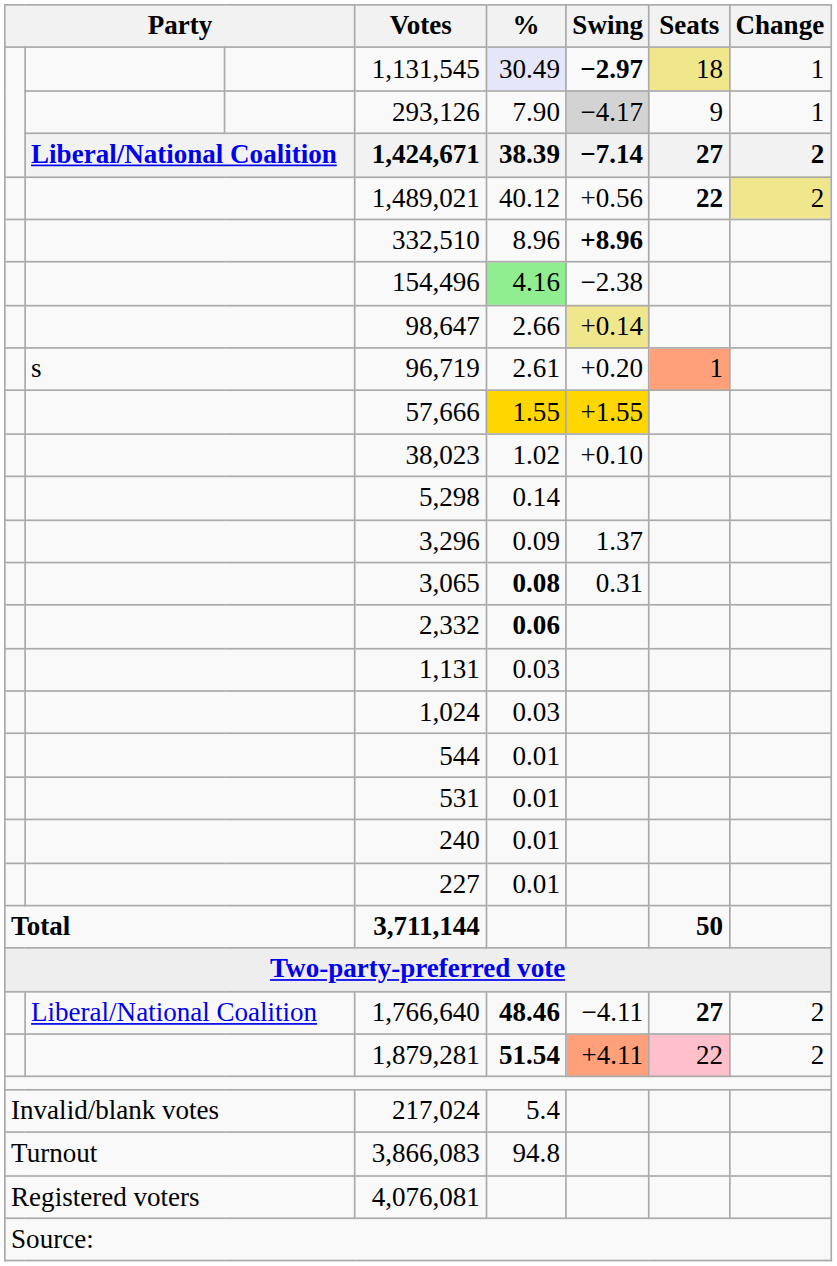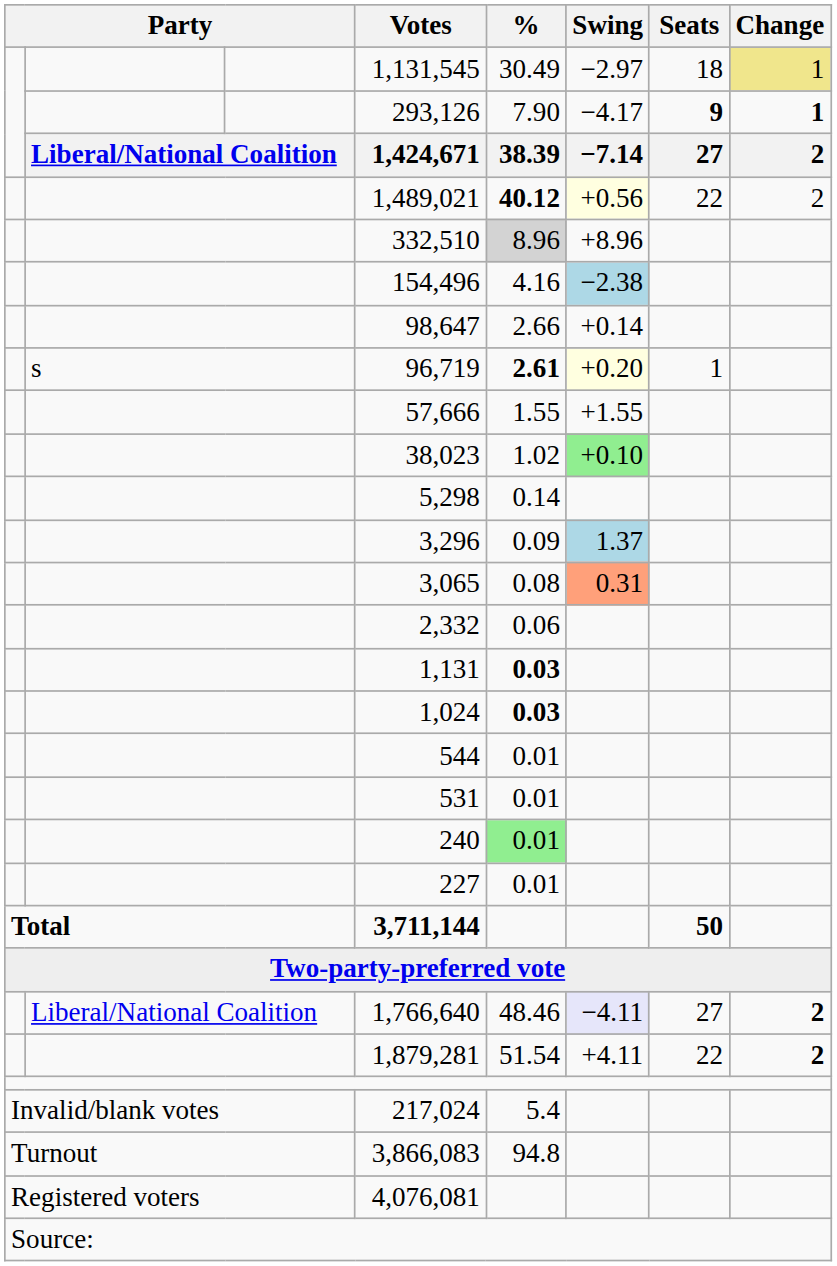(529, 68) lavender background -> (529, 68) no background
(612, 68) bold -> (612, 68) normal
(710, 68) khaki background -> (710, 68) no background
(817, 68) no background -> (817, 68) khaki background
(612, 111) lightgrey background -> (612, 111) no background
(716, 111) normal -> (716, 111) bold
(817, 111) normal -> (817, 111) bold
(529, 197) normal -> (529, 197) bold
(612, 197) no background -> (612, 197) lightyellow background
(710, 197) bold -> (710, 197) normal
(817, 197) khaki background -> (817, 197) no background
(536, 240) no background -> (536, 240) lightgrey background
(612, 240) bold -> (612, 240) normal
(536, 283) lightgreen background -> (536, 283) no background
(612, 283) no background -> (612, 283) lightblue background
(612, 326) khaki background -> (612, 326) no background
(536, 369) normal -> (536, 369) bold
(612, 369) no background -> (612, 369) lightyellow background
(716, 369) lightsalmon background -> (716, 369) no background
(536, 411) gold background -> (536, 411) no background
(612, 411) gold background -> (612, 411) no background
(612, 454) no background -> (612, 454) lightgreen background
(619, 540) no background -> (619, 540) lightblue background
(536, 583) bold -> (536, 583) normal
(619, 583) no background -> (619, 583) lightsalmon background
(536, 626) bold -> (536, 626) normal
(536, 669) normal -> (536, 669) bold
(536, 712) normal -> (536, 712) bold
(536, 840) no background -> (536, 840) lightgreen background
(529, 1012) bold -> (529, 1012) normal
(612, 1012) no background -> (612, 1012) lavender background
(710, 1012) bold -> (710, 1012) normal
(817, 1012) normal -> (817, 1012) bold
(529, 1055) bold -> (529, 1055) normal
(612, 1055) lightsalmon background -> (612, 1055) no background
(710, 1055) pink background -> (710, 1055) no background
(817, 1055) normal -> (817, 1055) bold
